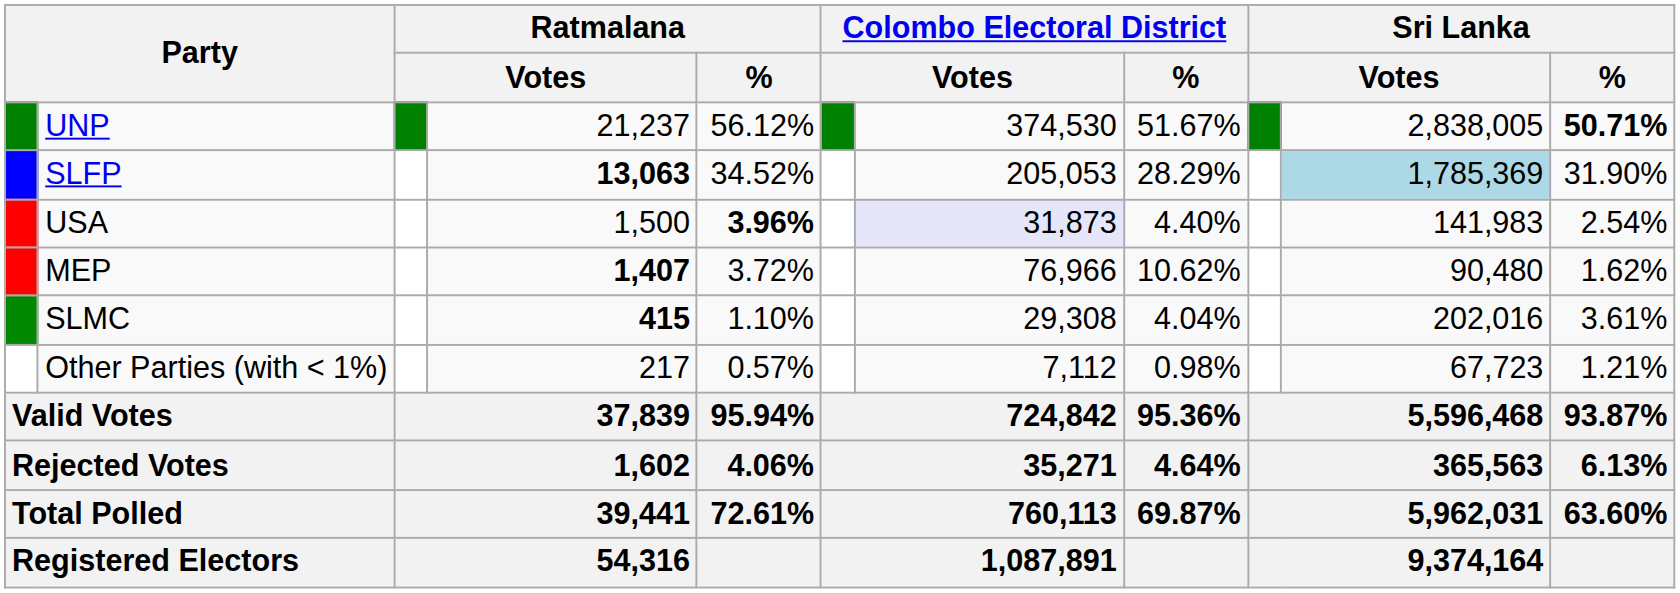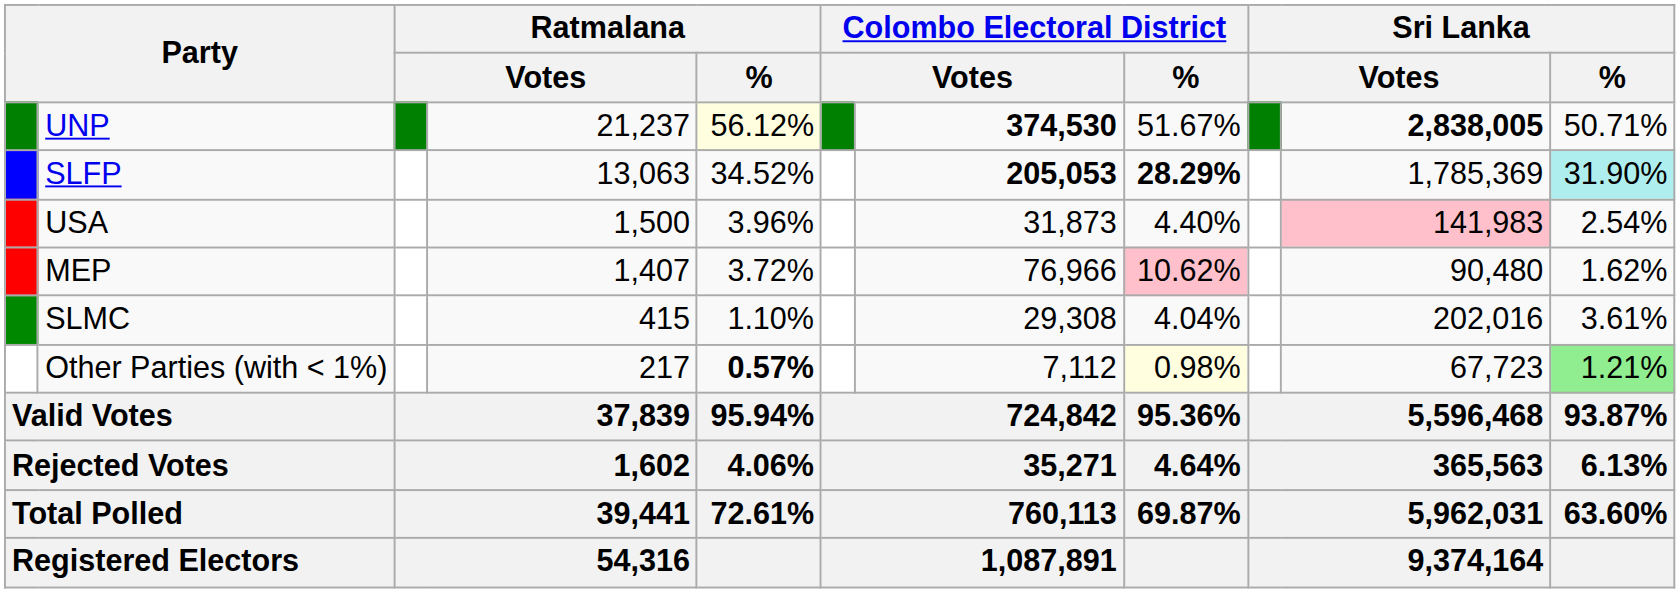(762, 125) no background -> (762, 125) lightyellow background
(1061, 125) normal -> (1061, 125) bold
(1475, 125) normal -> (1475, 125) bold
(1616, 125) bold -> (1616, 125) normal
(643, 174) bold -> (643, 174) normal
(1061, 174) normal -> (1061, 174) bold
(1189, 174) normal -> (1189, 174) bold
(1475, 174) lightblue background -> (1475, 174) no background
(1616, 174) no background -> (1616, 174) paleturquoise background
(771, 222) bold -> (771, 222) normal
(1070, 222) lavender background -> (1070, 222) no background
(1488, 222) no background -> (1488, 222) pink background
(652, 271) bold -> (652, 271) normal
(1189, 271) no background -> (1189, 271) pink background
(665, 319) bold -> (665, 319) normal
(771, 367) normal -> (771, 367) bold
(1197, 367) no background -> (1197, 367) lightyellow background
(1624, 367) no background -> (1624, 367) lightgreen background
